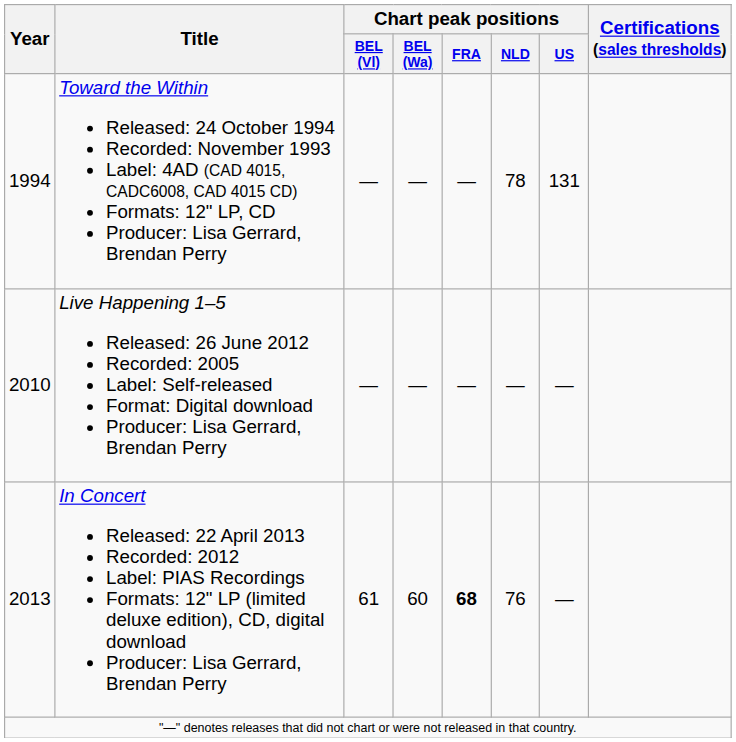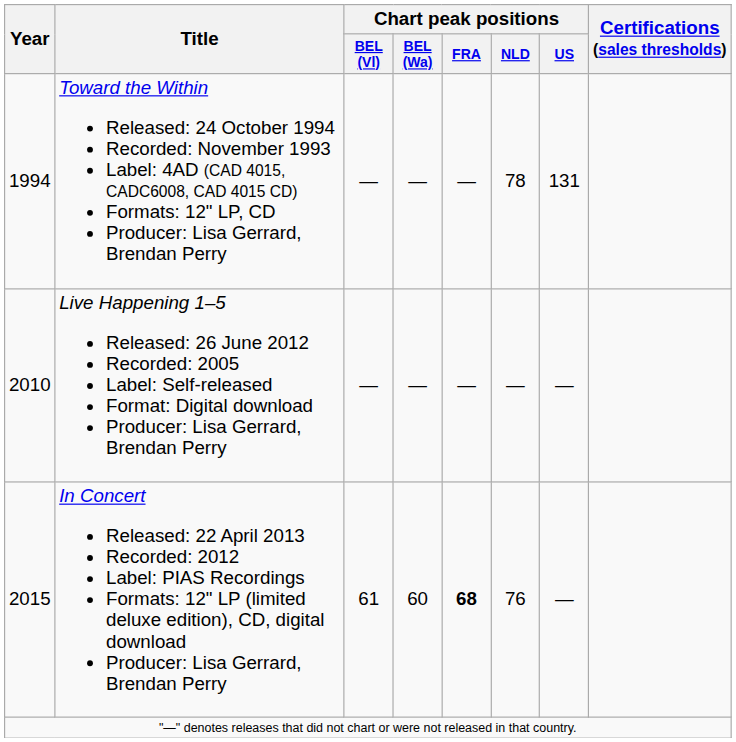(30, 599) 2013 -> (30, 599) 2015
